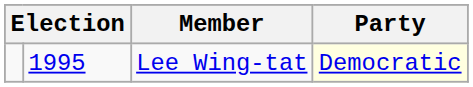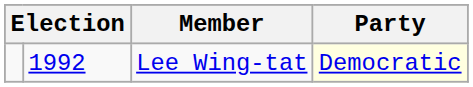(57, 63) 1995 -> (57, 63) 1992
